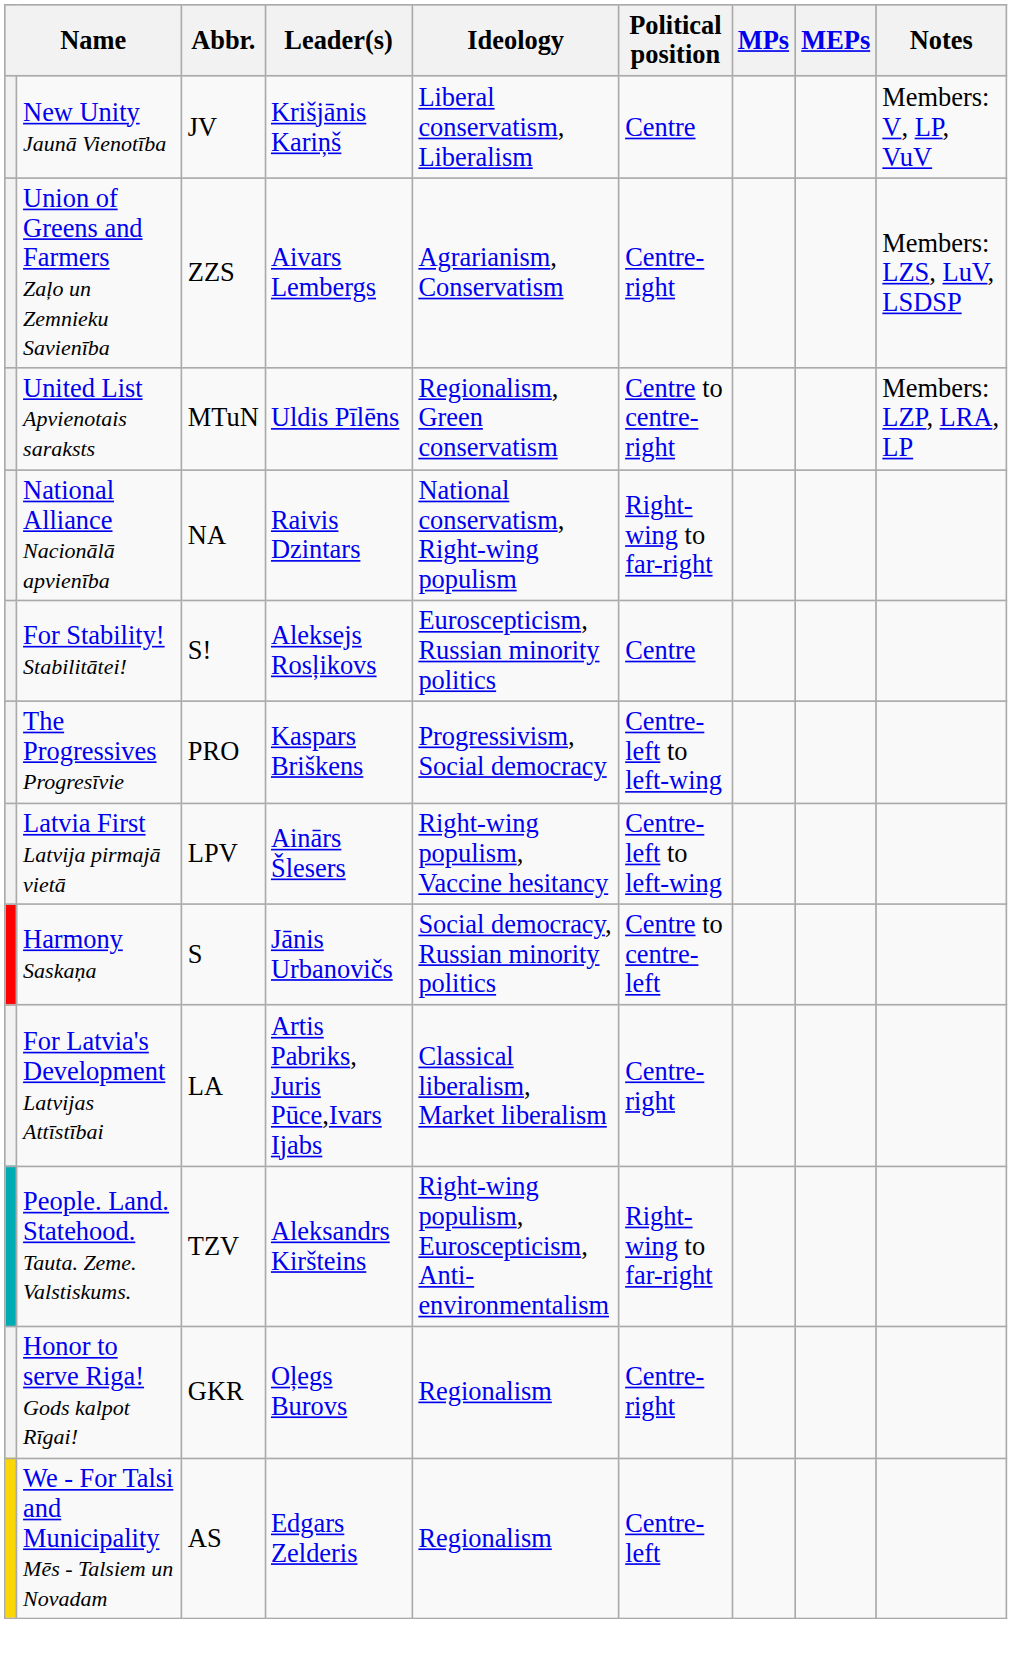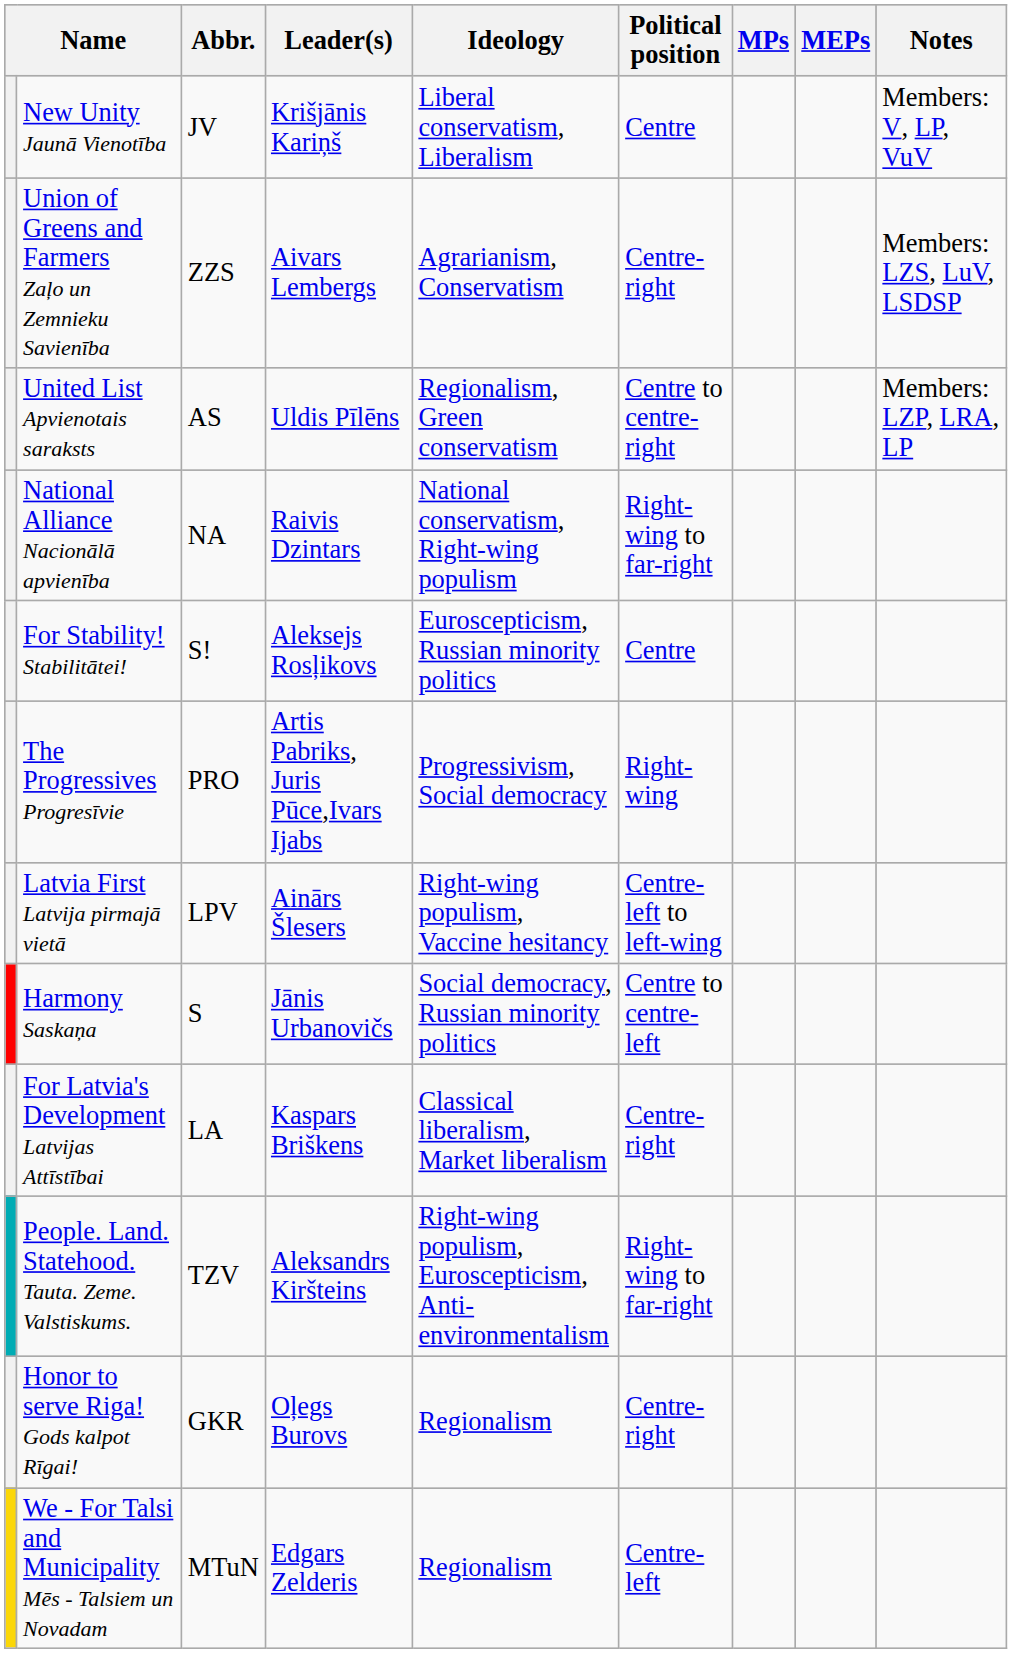(223, 418) MTuN -> (205, 418) AS
(317, 751) Kaspars Briškens -> (326, 781) Artis Pabriks, Juris Pūce,Ivars Ijabs
(674, 751) Centre-left to left-wing -> (659, 781) Right-wing
(326, 1085) Artis Pabriks, Juris Pūce,Ivars Ijabs -> (317, 1129) Kaspars Briškens
(205, 1537) AS -> (223, 1567) MTuN
